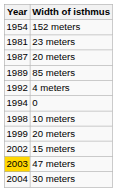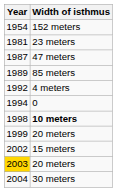(54, 57) 20 meters -> (54, 57) 47 meters
(54, 118) normal -> (55, 118) bold
(54, 164) 47 meters -> (54, 164) 20 meters
